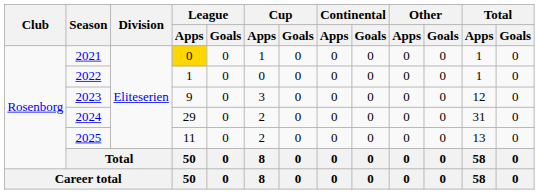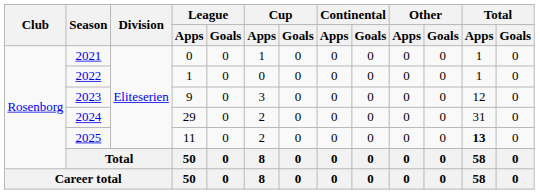(189, 55) gold background -> (189, 55) no background
(479, 138) normal -> (479, 138) bold
